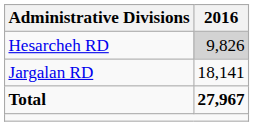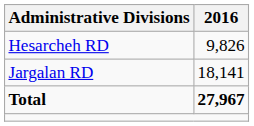(225, 45) lightgrey background -> (225, 45) no background
